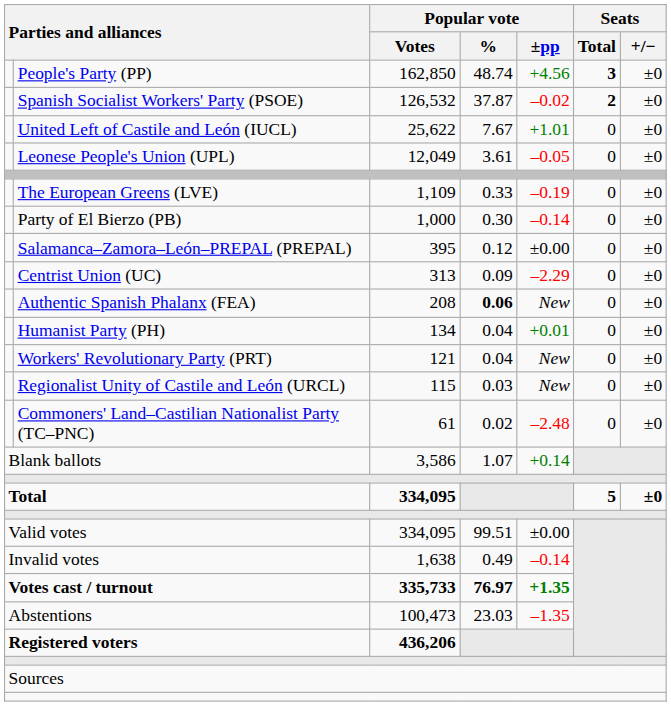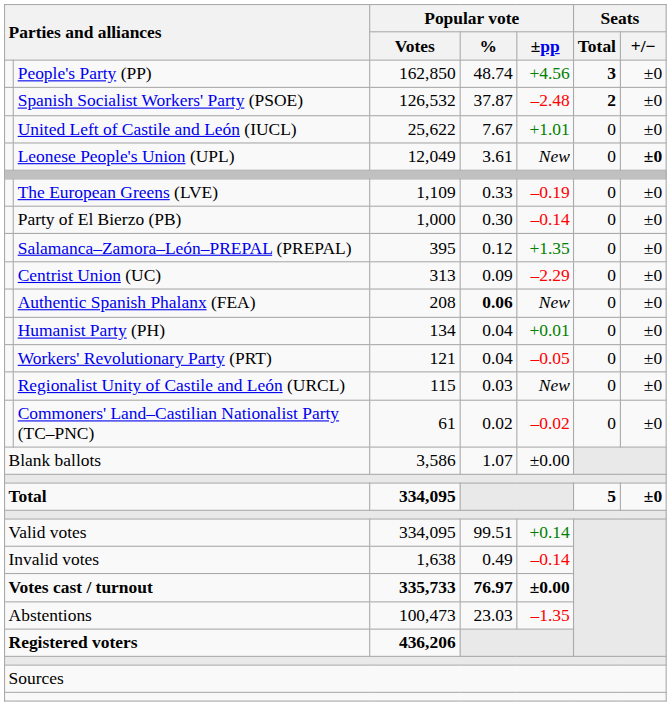(550, 101) –0.02 -> (550, 101) –2.48
(550, 156) –0.05 -> (554, 156) New
(653, 156) normal -> (653, 156) bold
(550, 247) ±0.00 -> (550, 247) +1.35
(554, 358) New -> (550, 358) –0.05
(550, 423) –2.48 -> (550, 423) –0.02
(550, 460) +0.14 -> (550, 460) ±0.00
(550, 532) ±0.00 -> (550, 532) +0.14
(550, 587) +1.35 -> (550, 587) ±0.00
